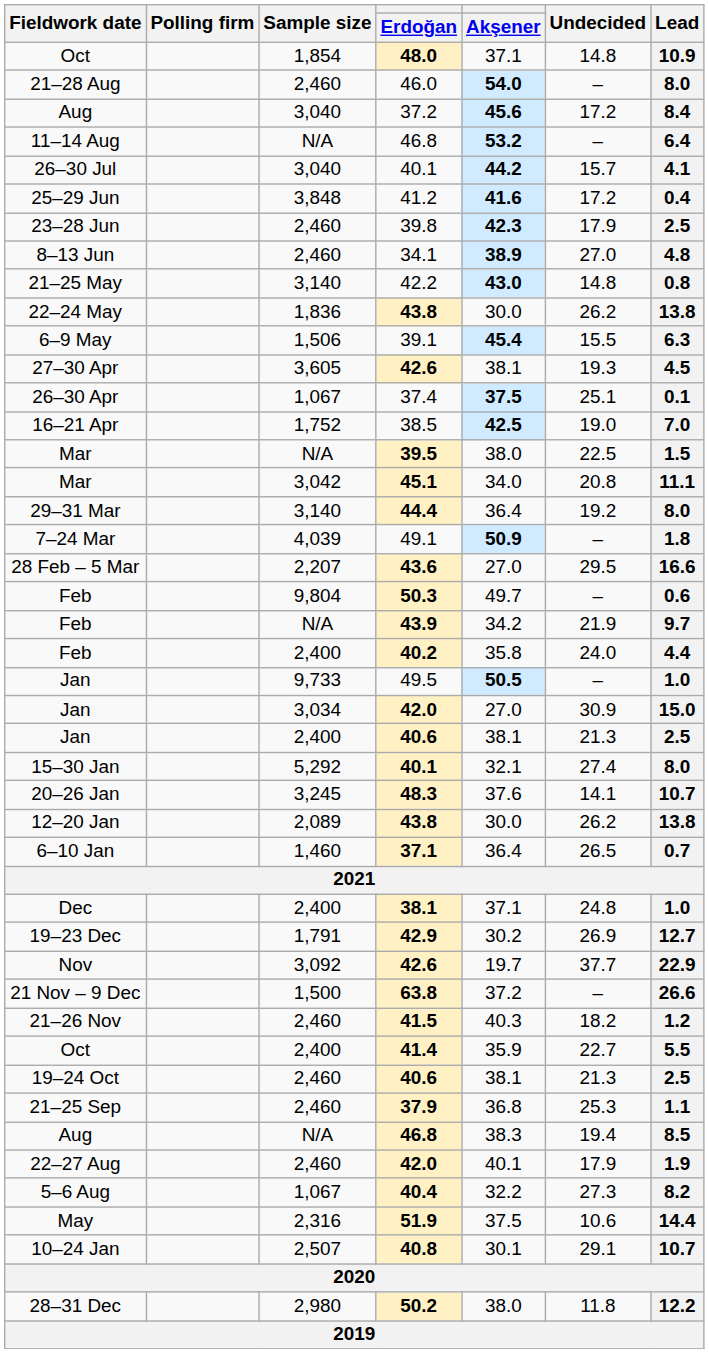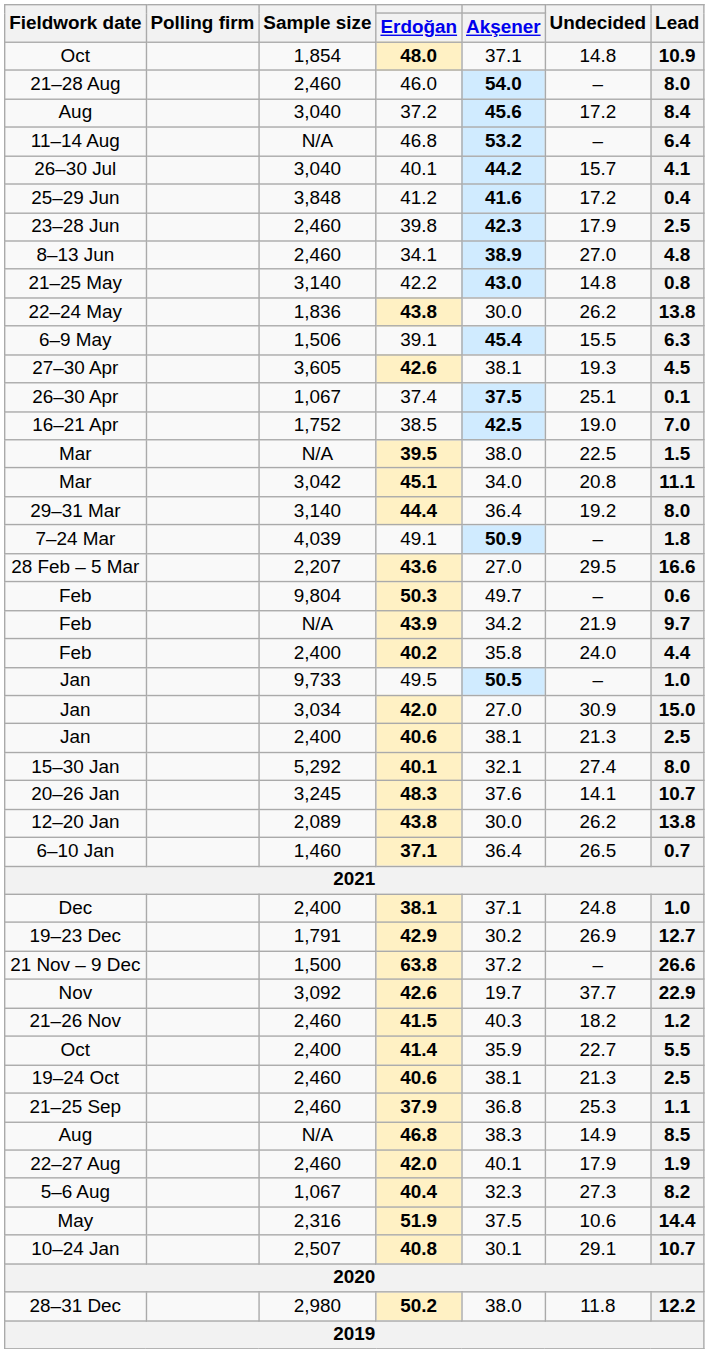rows swapped: (75, 993) <-> (75, 964)
(598, 1135) 19.4 -> (598, 1135) 14.9
(503, 1191) 32.2 -> (503, 1191) 32.3
